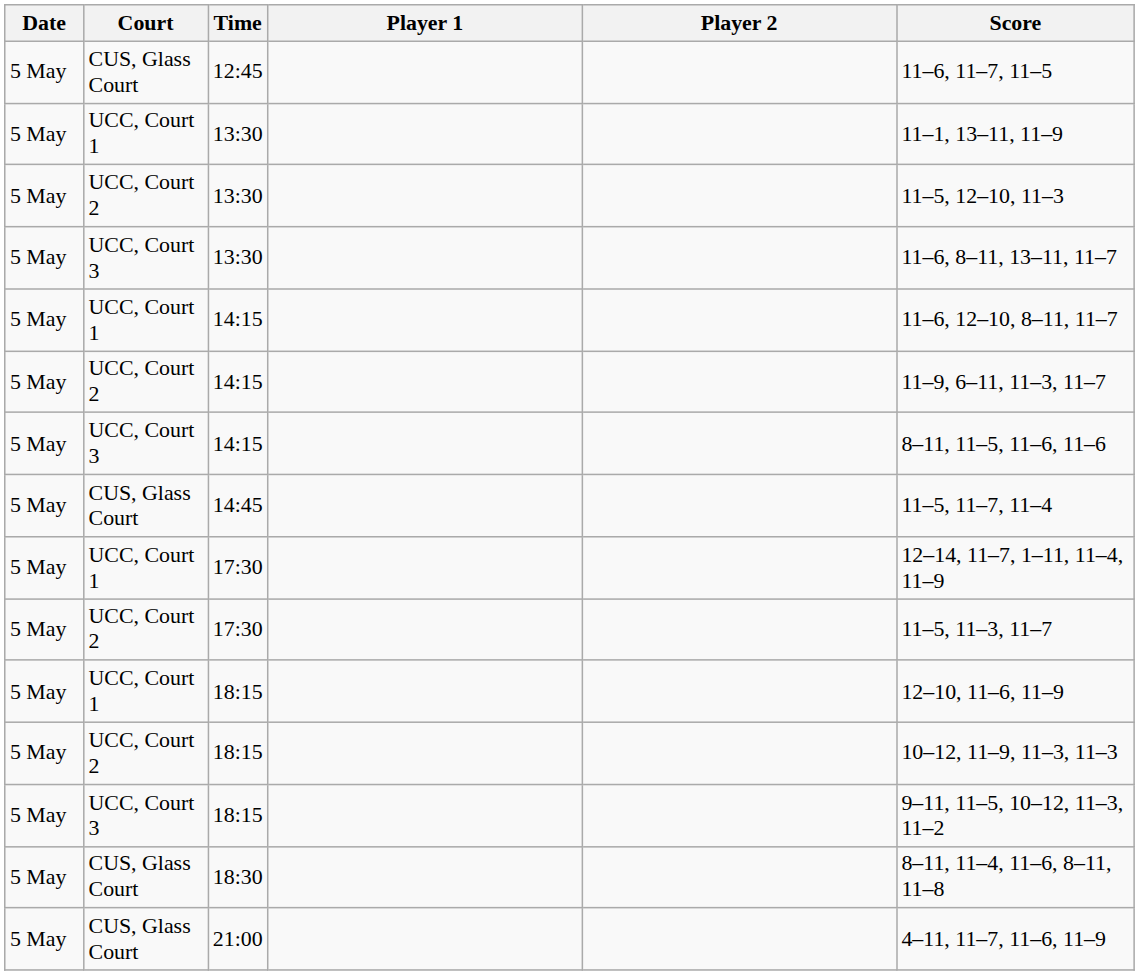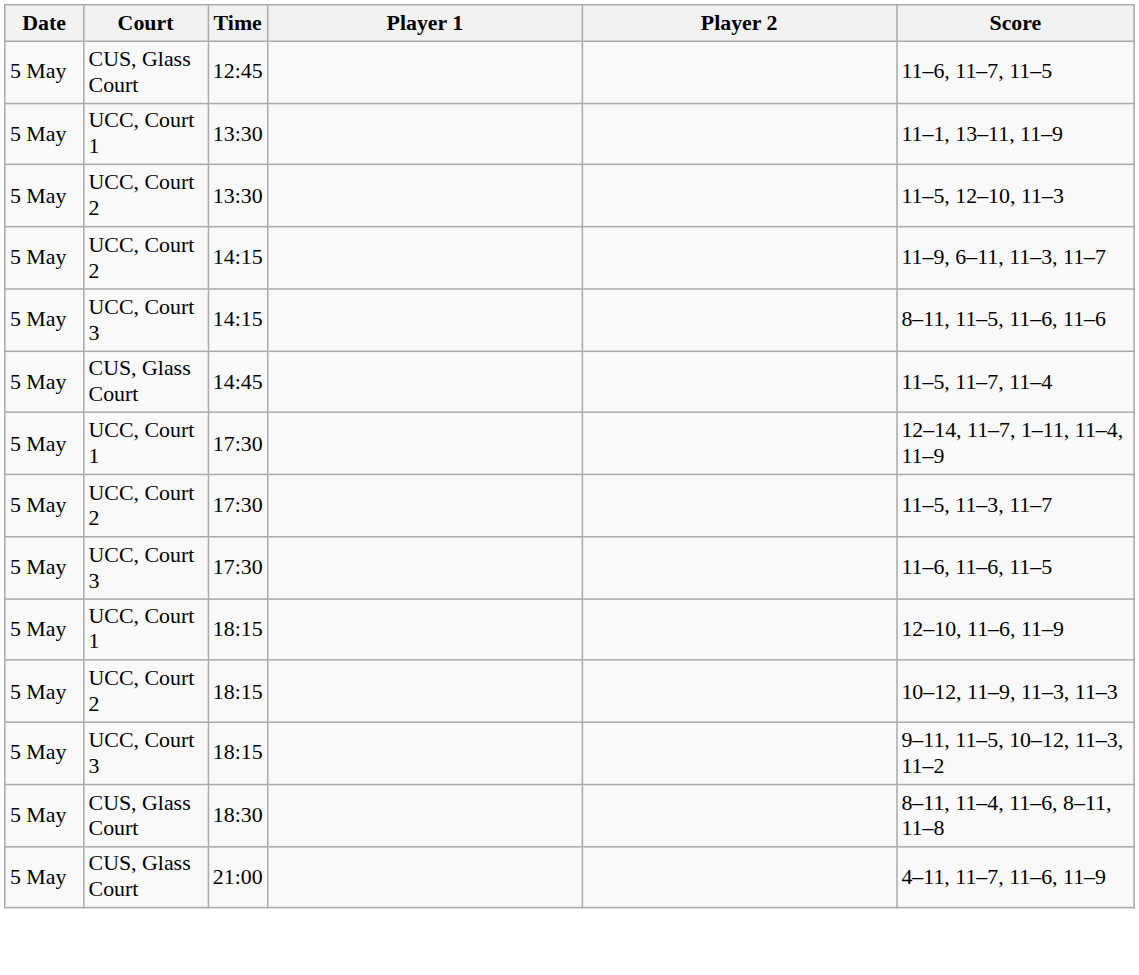- row: (141, 257)
- row: (141, 319)
+ row: (141, 567)
